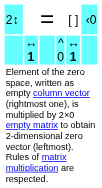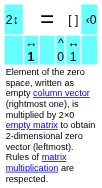(73, 50) bold -> (73, 50) normal
